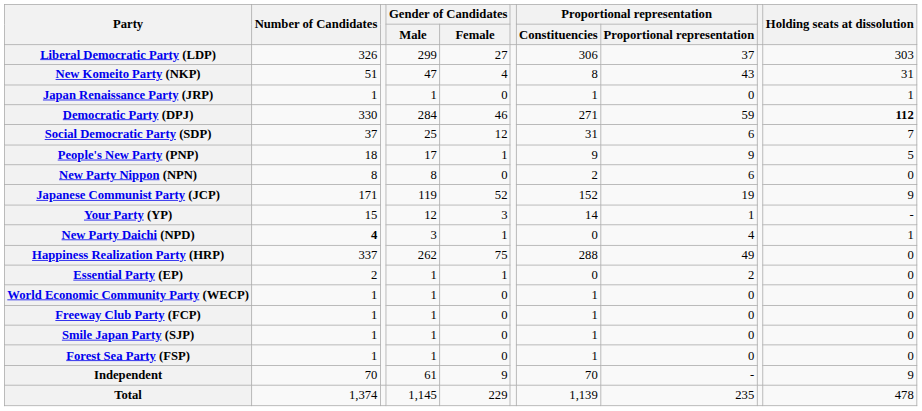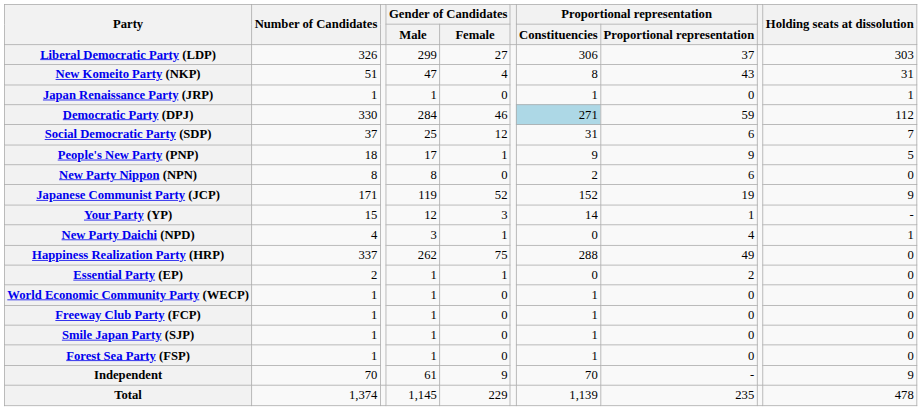(588, 114) no background -> (588, 114) lightblue background
(905, 114) bold -> (904, 114) normal
(374, 235) bold -> (374, 235) normal
